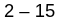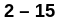(30, 11) normal -> (30, 11) bold
